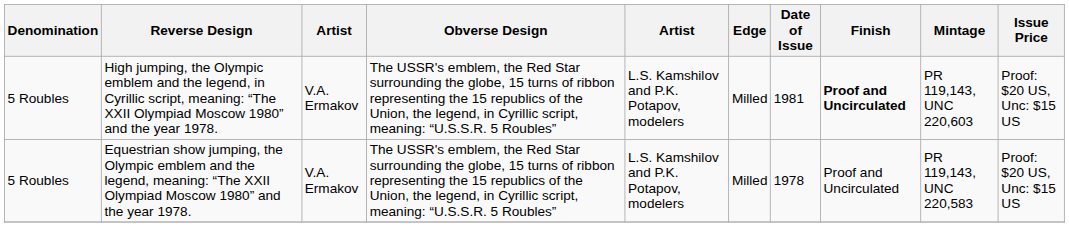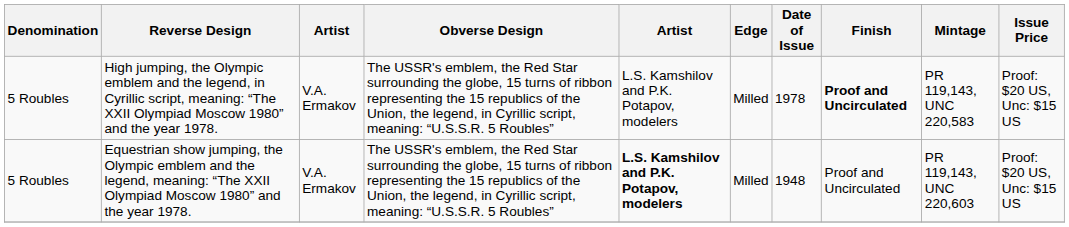(789, 98) 1981 -> (790, 98) 1978
(950, 98) PR 119,143, UNC 220,603 -> (951, 98) PR 119,143, UNC 220,583
(673, 180) normal -> (671, 180) bold
(789, 180) 1978 -> (790, 180) 1948
(950, 180) PR 119,143, UNC 220,583 -> (951, 180) PR 119,143, UNC 220,603
